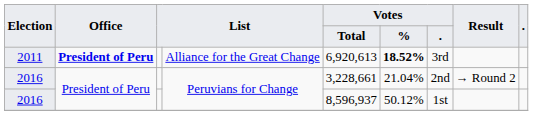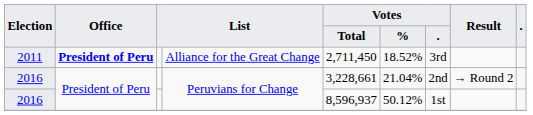(351, 57) 6,920,613 -> (351, 57) 2,711,450
(404, 57) bold -> (403, 57) normal
